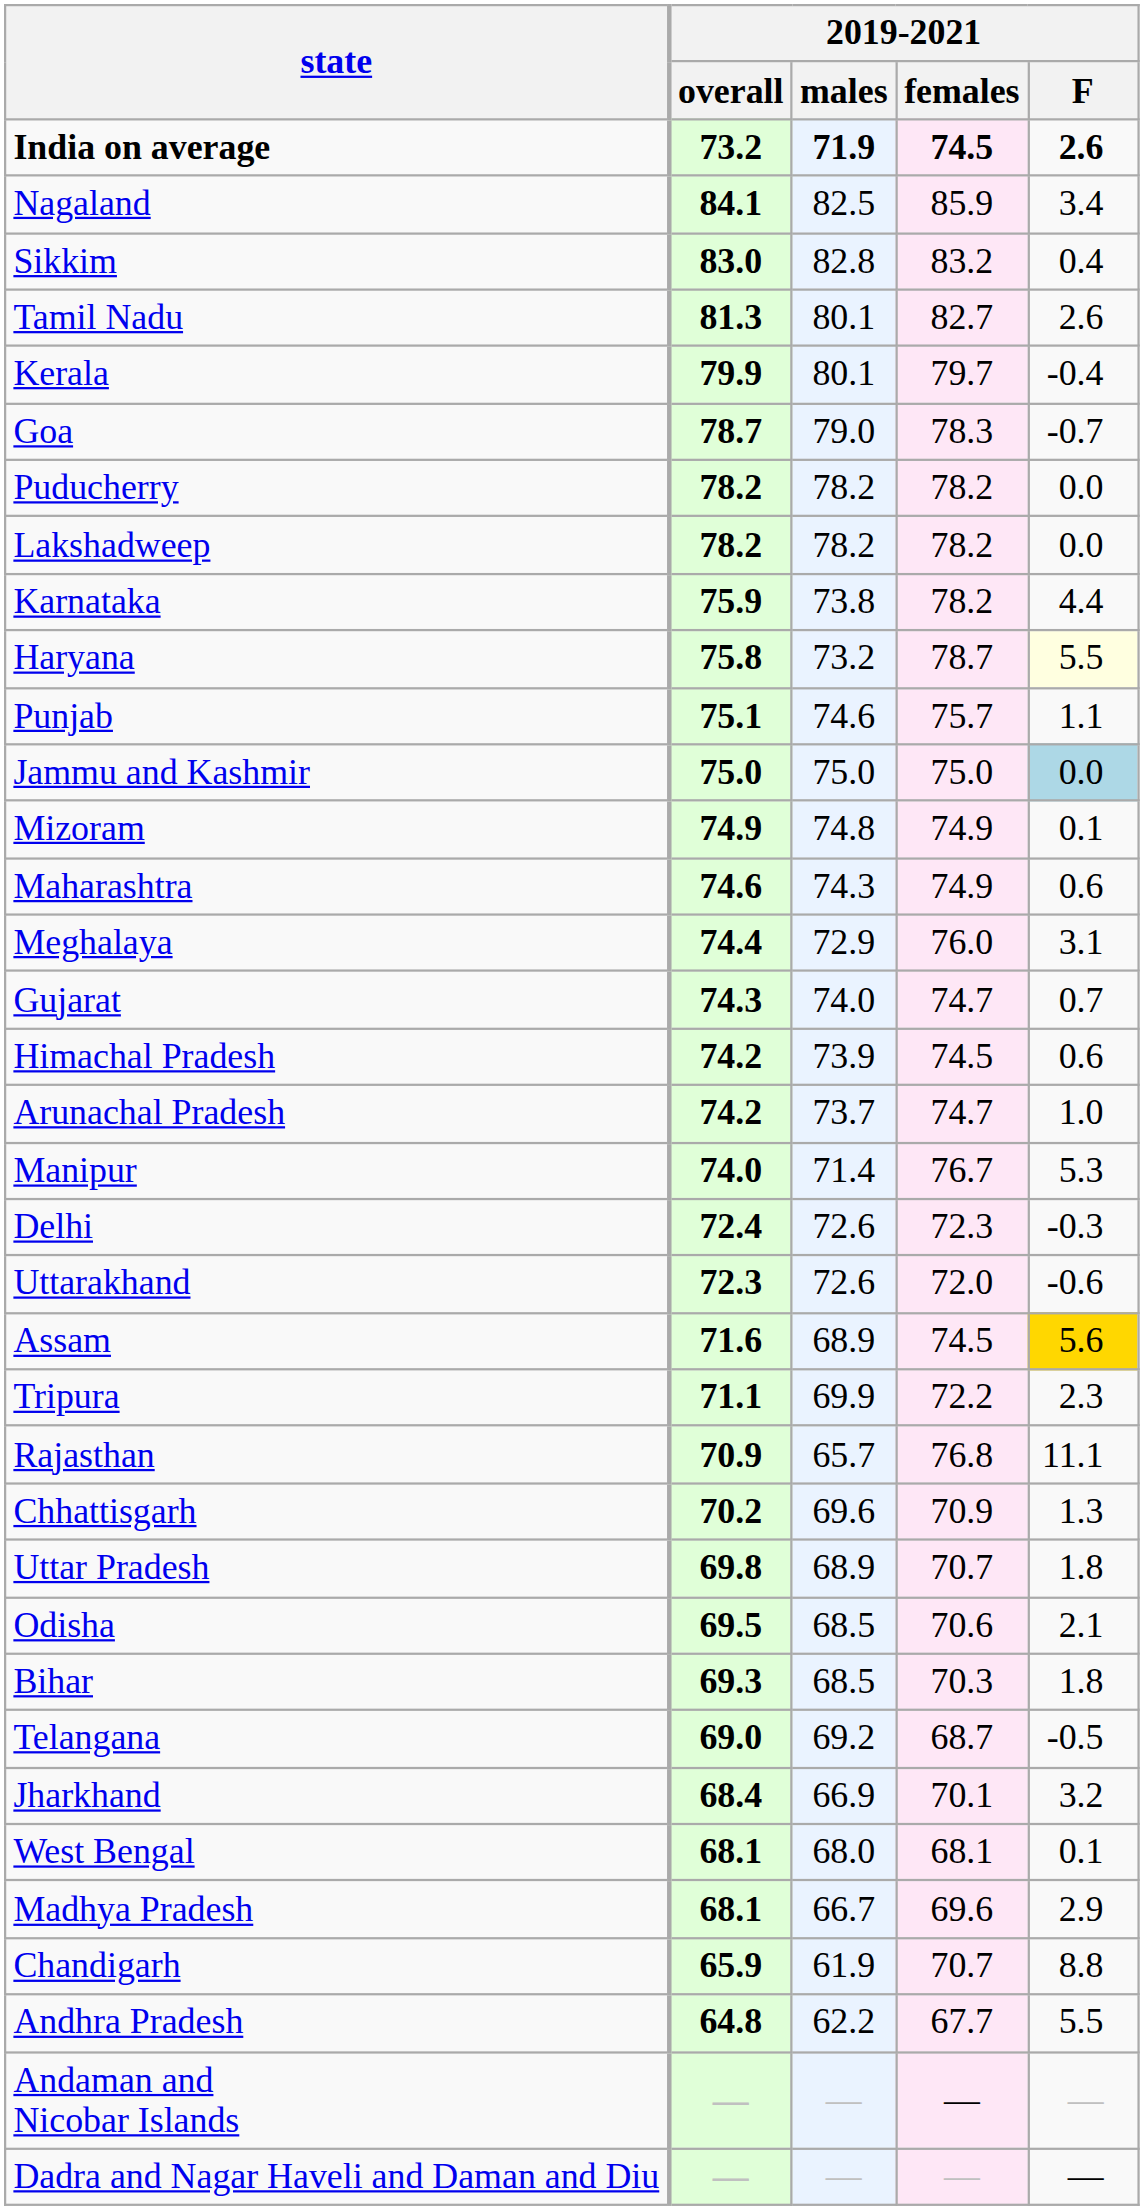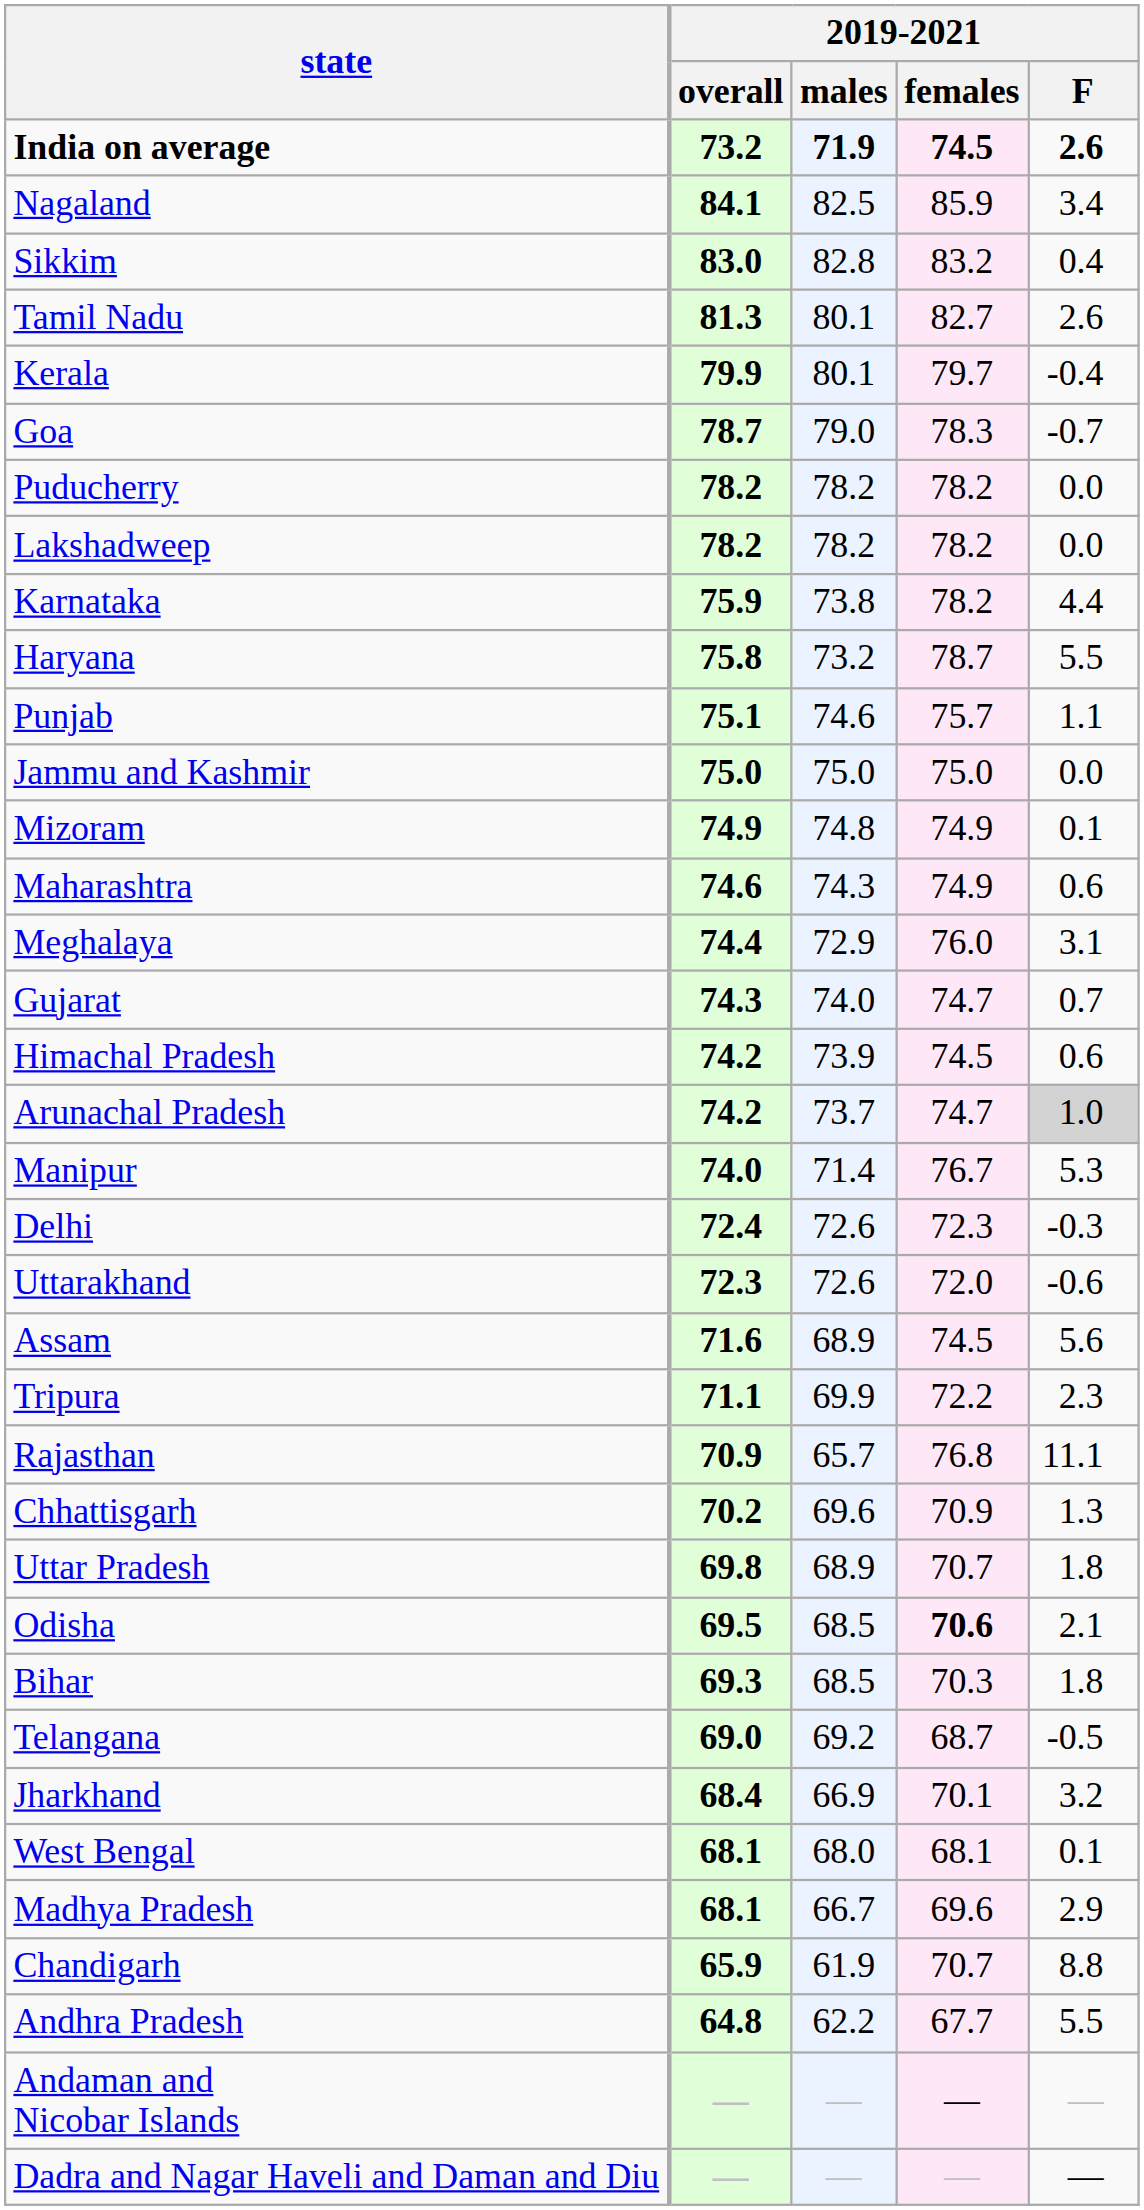(1081, 658) lightyellow background -> (1081, 658) no background
(1081, 771) lightblue background -> (1081, 771) no background
(1081, 1112) no background -> (1081, 1112) lightgrey background
(1081, 1340) gold background -> (1081, 1340) no background
(962, 1624) normal -> (962, 1624) bold
